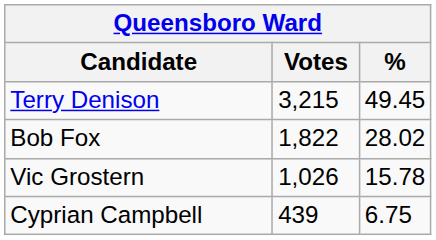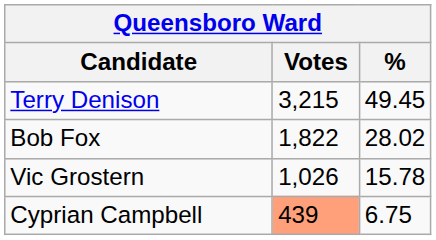(298, 215) no background -> (298, 215) lightsalmon background
